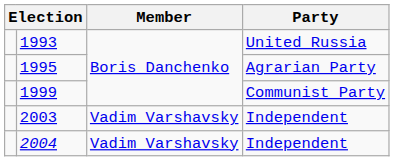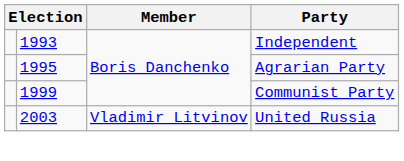(306, 42) United Russia -> (306, 42) Independent
(164, 118) Vadim Varshavsky -> (169, 118) Vladimir Litvinov
(297, 118) Independent -> (315, 118) United Russia
- row: (38, 143)
